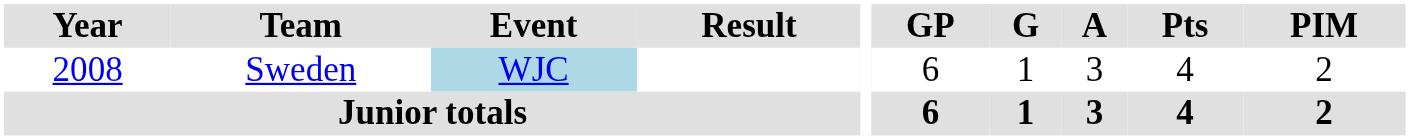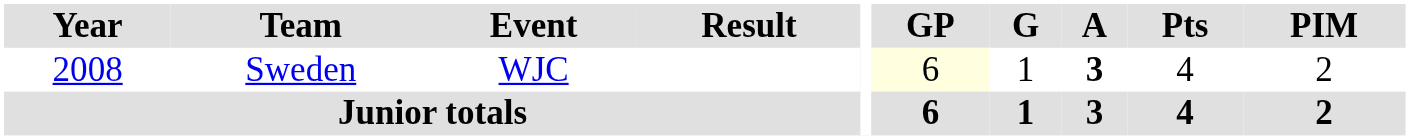(534, 69) lightblue background -> (534, 69) no background
(930, 69) no background -> (930, 69) lightyellow background
(1094, 69) normal -> (1094, 69) bold
